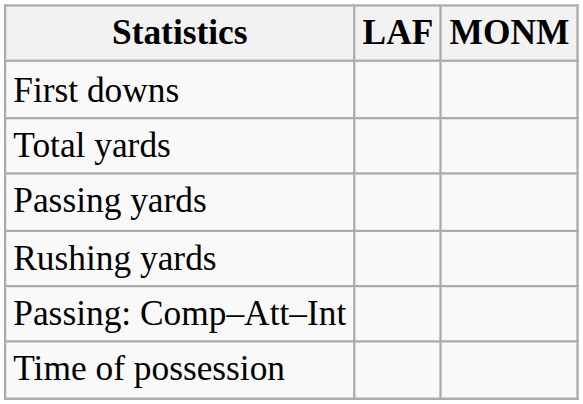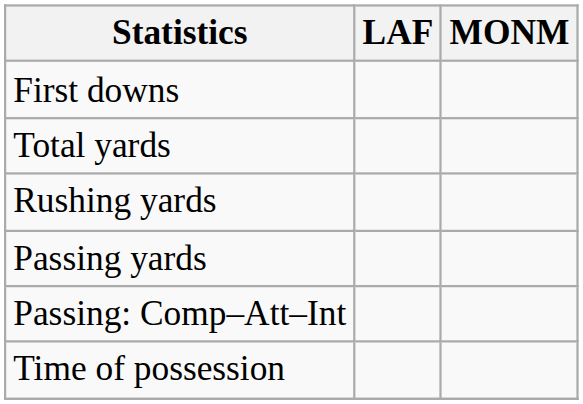rows swapped: (115, 257) <-> (110, 201)
